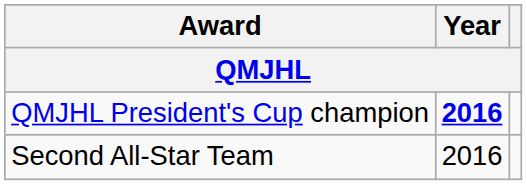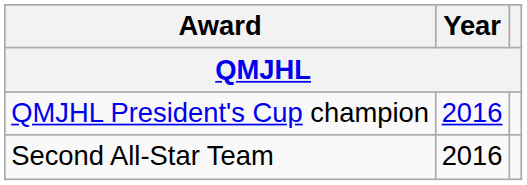(472, 112) bold -> (472, 112) normal
